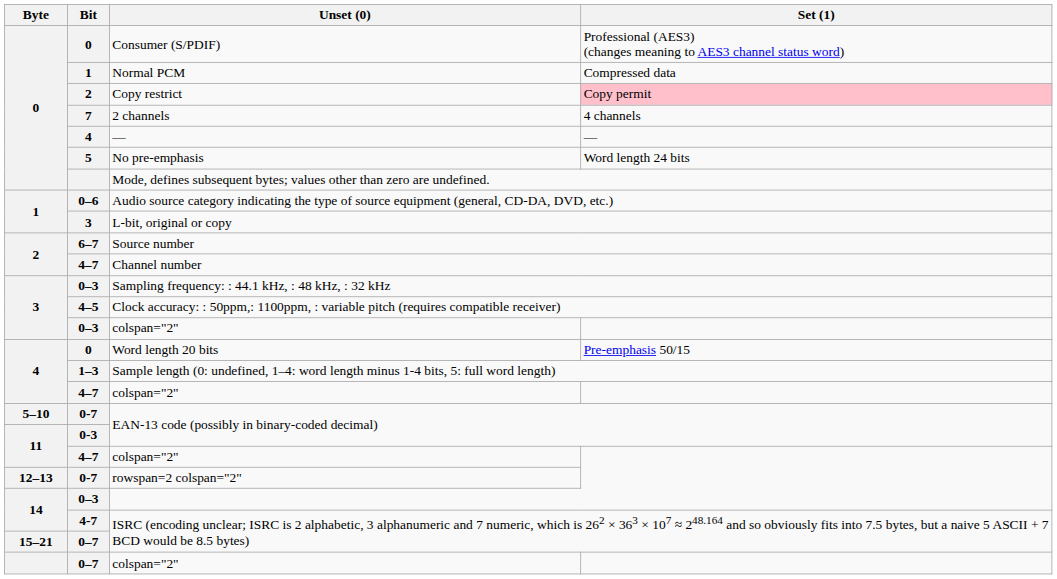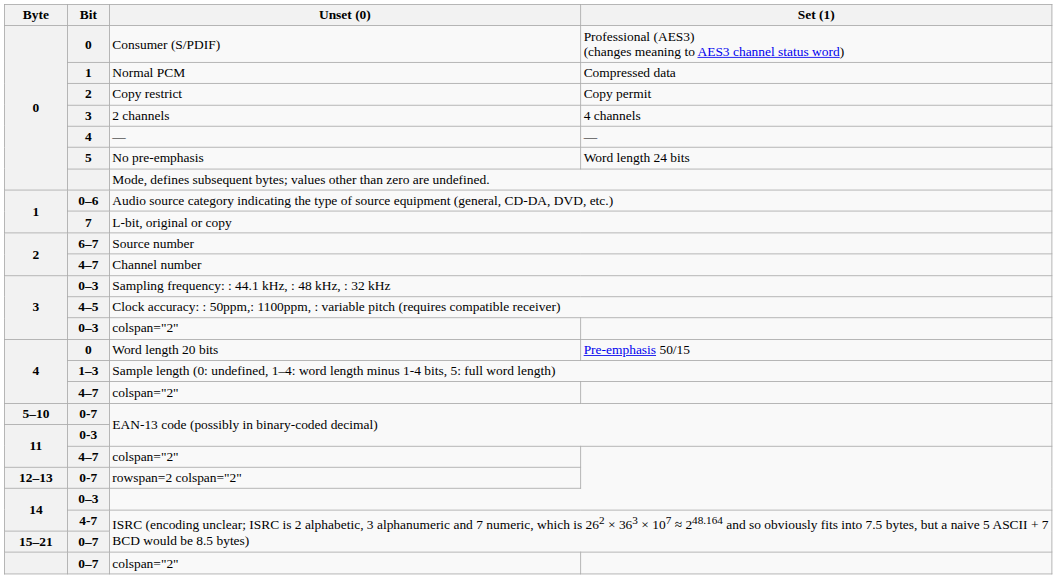(617, 94) pink background -> (617, 94) no background
(88, 115) 7 -> (88, 115) 3
(88, 222) 3 -> (88, 222) 7
